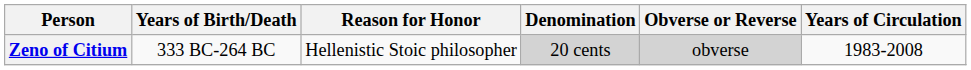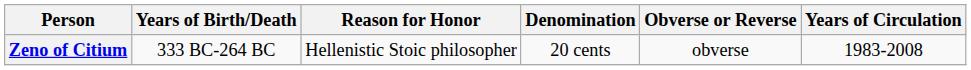(580, 49) lightgrey background -> (580, 49) no background
(720, 49) lightgrey background -> (720, 49) no background
